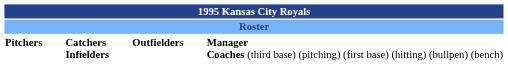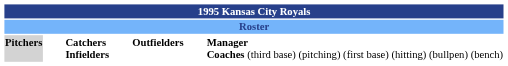(24, 42) no background -> (24, 42) lightgrey background
